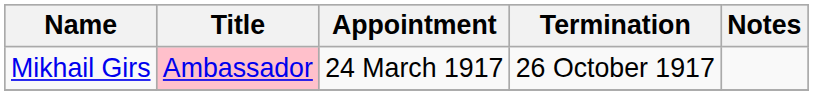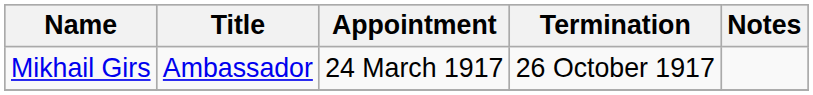(238, 68) pink background -> (238, 68) no background
